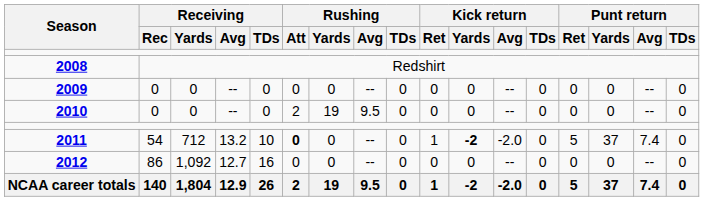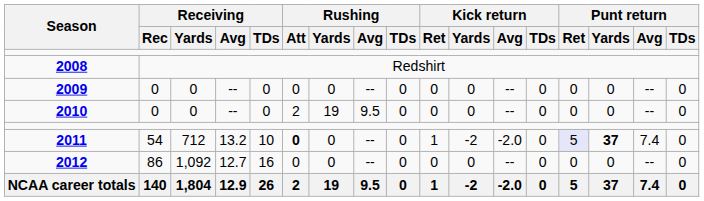(471, 140) bold -> (471, 140) normal
(574, 140) no background -> (574, 140) lavender background
(611, 140) normal -> (611, 140) bold
